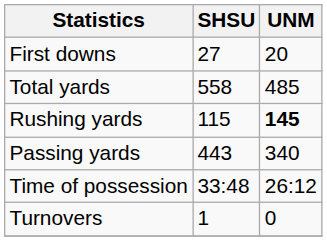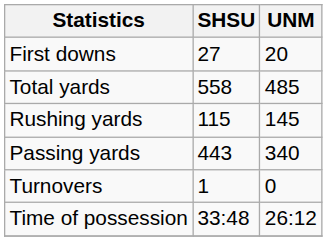(282, 119) bold -> (282, 119) normal
rows swapped: (56, 218) <-> (99, 185)
